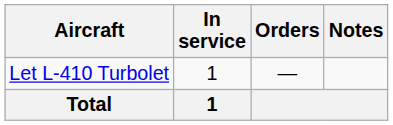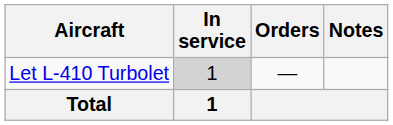(212, 73) no background -> (212, 73) lightgrey background
